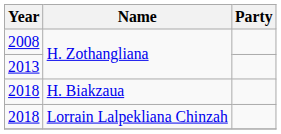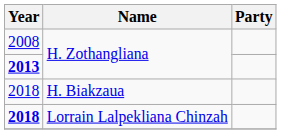(24, 66) normal -> (24, 66) bold
(24, 116) normal -> (24, 116) bold
